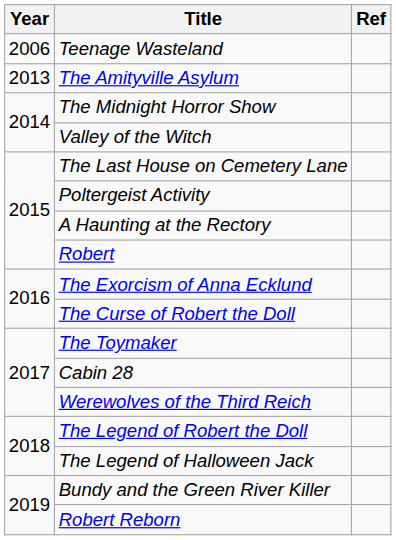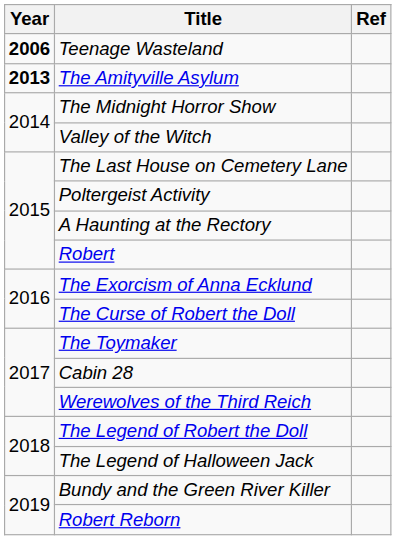(30, 48) normal -> (30, 48) bold
(30, 78) normal -> (30, 78) bold
